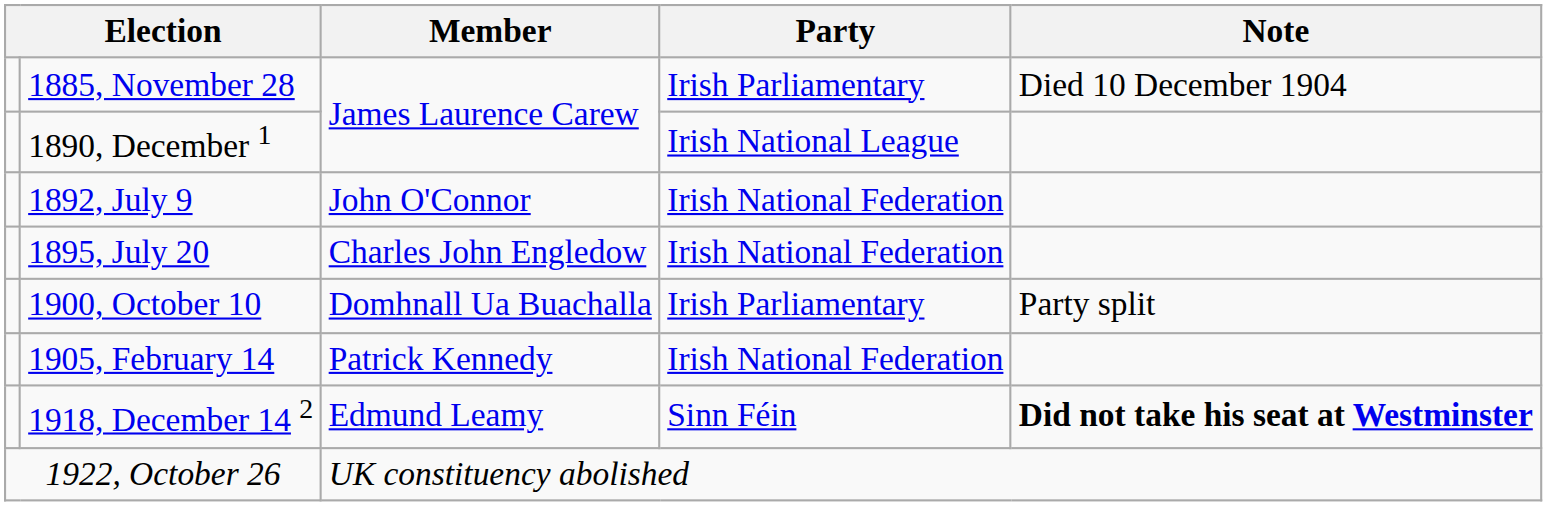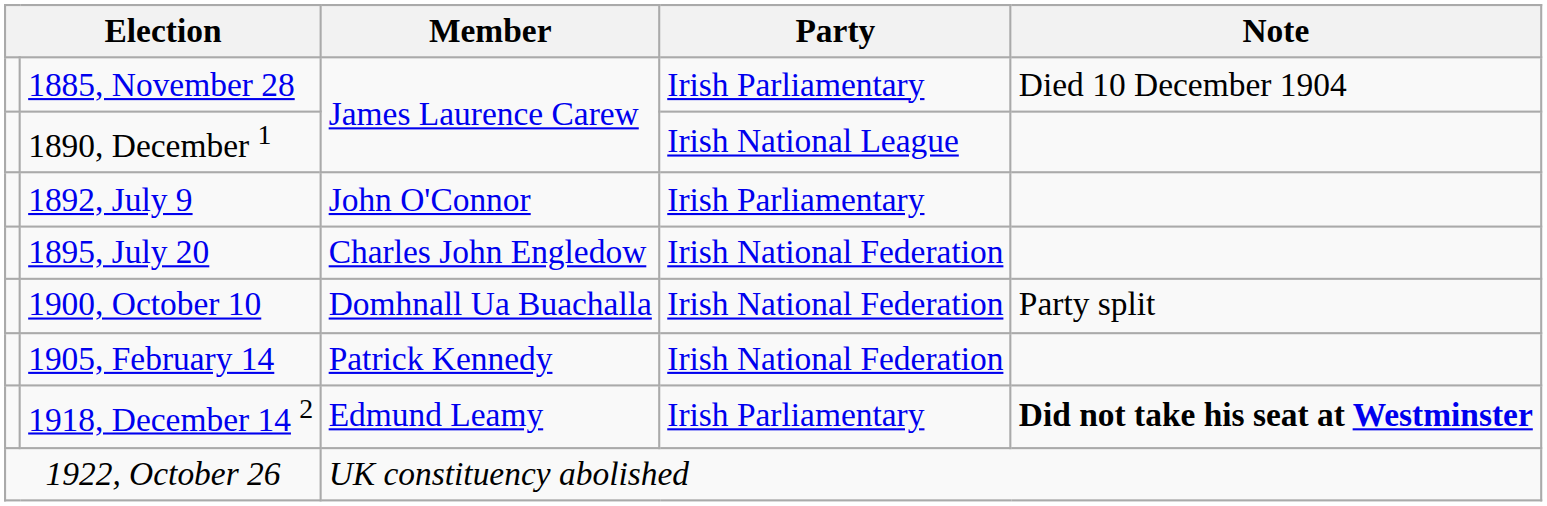(835, 199) Irish National Federation -> (796, 199) Irish Parliamentary
(796, 305) Irish Parliamentary -> (835, 305) Irish National Federation
(732, 415) Sinn Féin -> (796, 415) Irish Parliamentary
